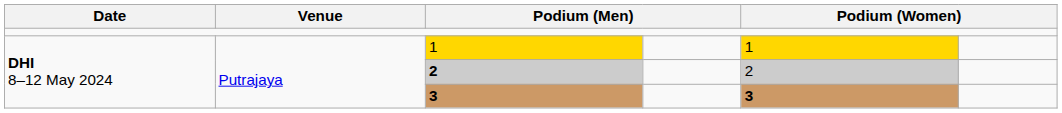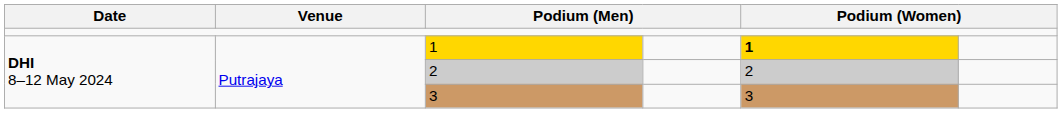(749, 47) normal -> (749, 47) bold
(433, 71) bold -> (433, 71) normal
(433, 95) bold -> (433, 95) normal
(749, 95) bold -> (749, 95) normal
